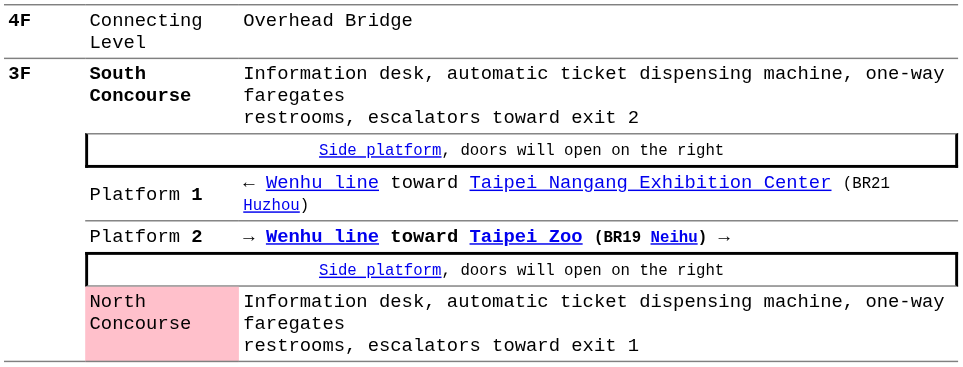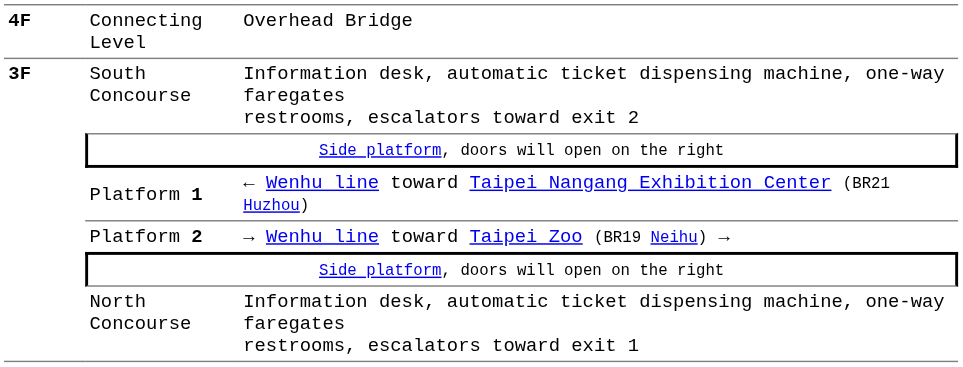(140, 85) bold -> (140, 85) normal
(486, 237) bold -> (486, 237) normal
(140, 313) pink background -> (140, 313) no background
